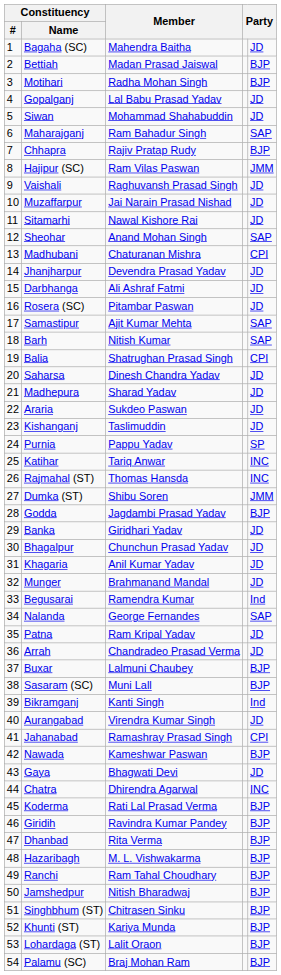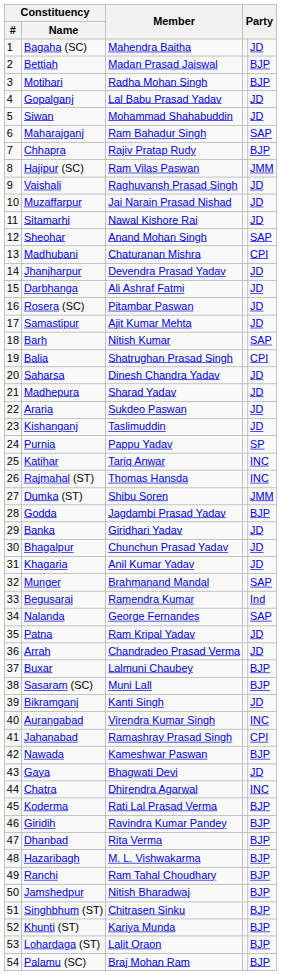(261, 323) SAP -> (257, 323) JD
(257, 582) JD -> (261, 582) SAP
(258, 703) Ind -> (257, 703) JD
(257, 720) JD -> (259, 720) INC
